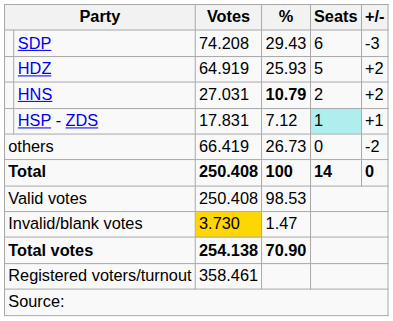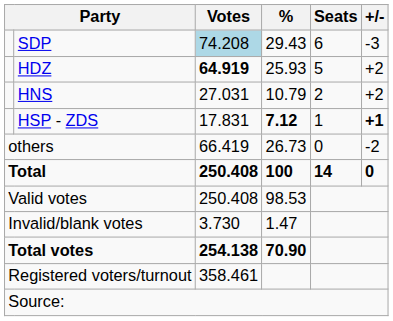(224, 43) no background -> (224, 43) lightblue background
(224, 69) normal -> (224, 69) bold
(286, 95) bold -> (286, 95) normal
(281, 120) normal -> (281, 120) bold
(318, 120) paleturquoise background -> (318, 120) no background
(374, 120) normal -> (374, 120) bold
(219, 224) gold background -> (219, 224) no background
